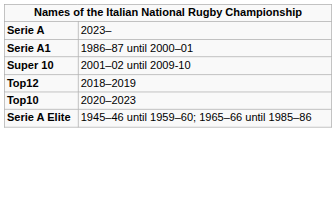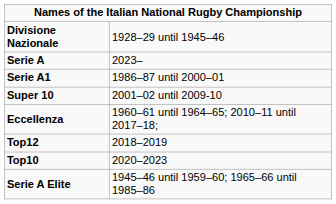+ row: (33, 36)
+ row: (35, 119)
